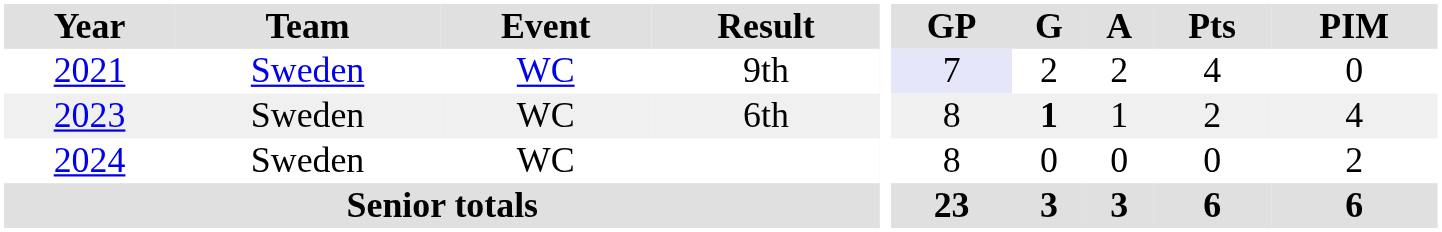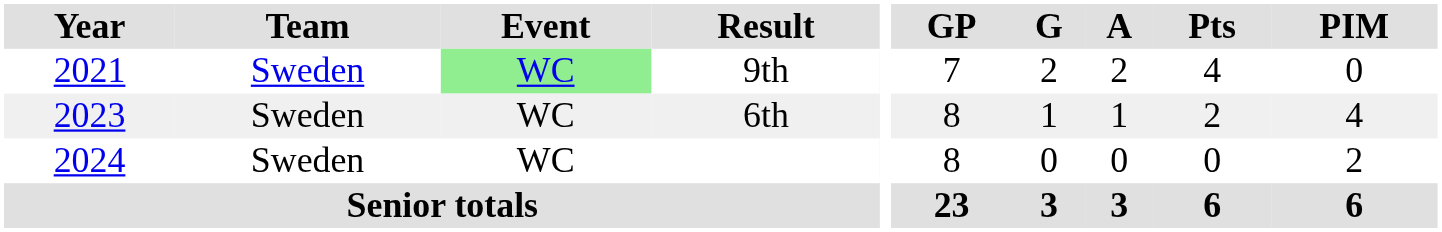(546, 70) no background -> (546, 70) lightgreen background
(952, 70) lavender background -> (952, 70) no background
(1049, 115) bold -> (1049, 115) normal
